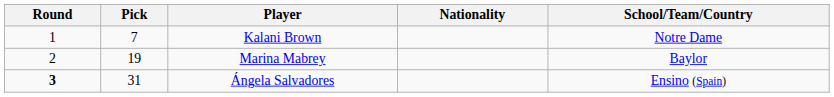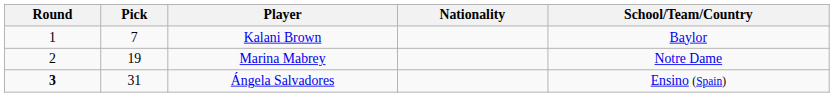(688, 37) Notre Dame -> (688, 37) Baylor
(688, 59) Baylor -> (688, 59) Notre Dame
